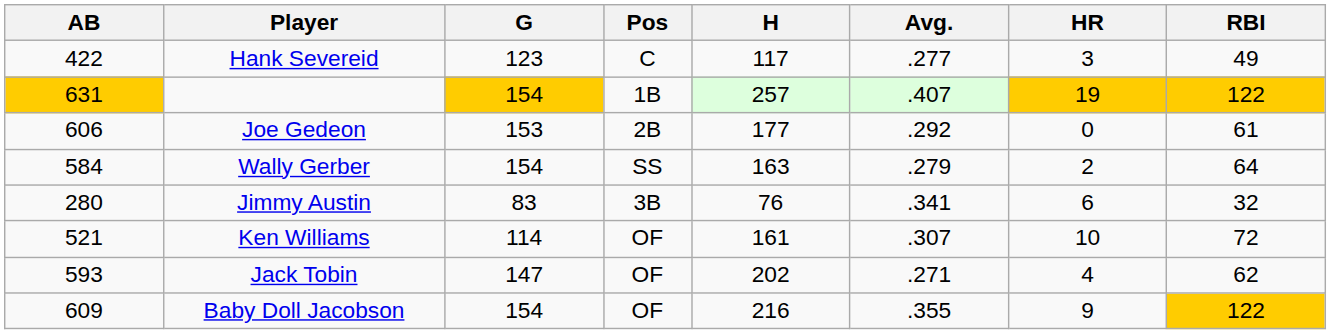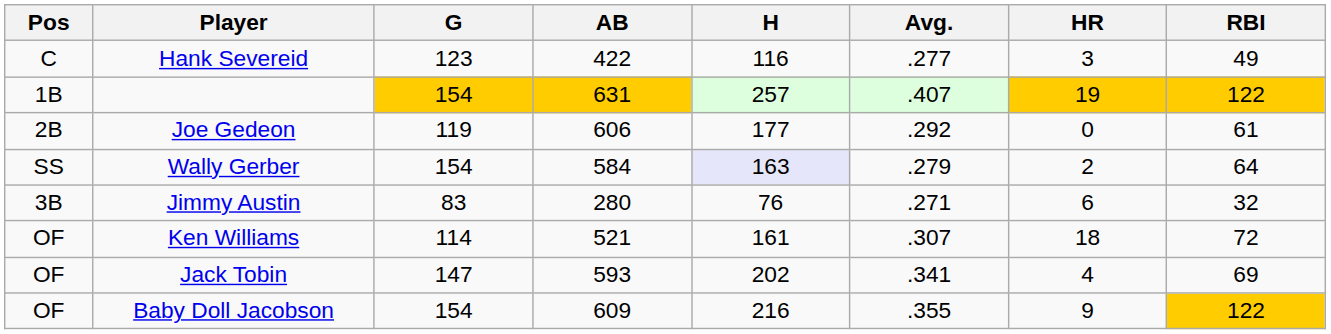columns swapped: (647, 22) <-> (84, 22)
(771, 58) 117 -> (771, 58) 116
(524, 130) 153 -> (454, 130) 119
(771, 166) no background -> (771, 166) lavender background
(929, 202) .341 -> (929, 202) .271
(1088, 238) 10 -> (1088, 238) 18
(929, 274) .271 -> (929, 274) .341
(1246, 274) 62 -> (1246, 274) 69
